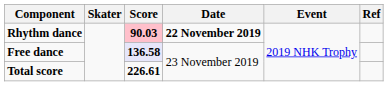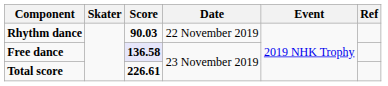(144, 33) pink background -> (144, 33) no background
(213, 33) bold -> (212, 33) normal
